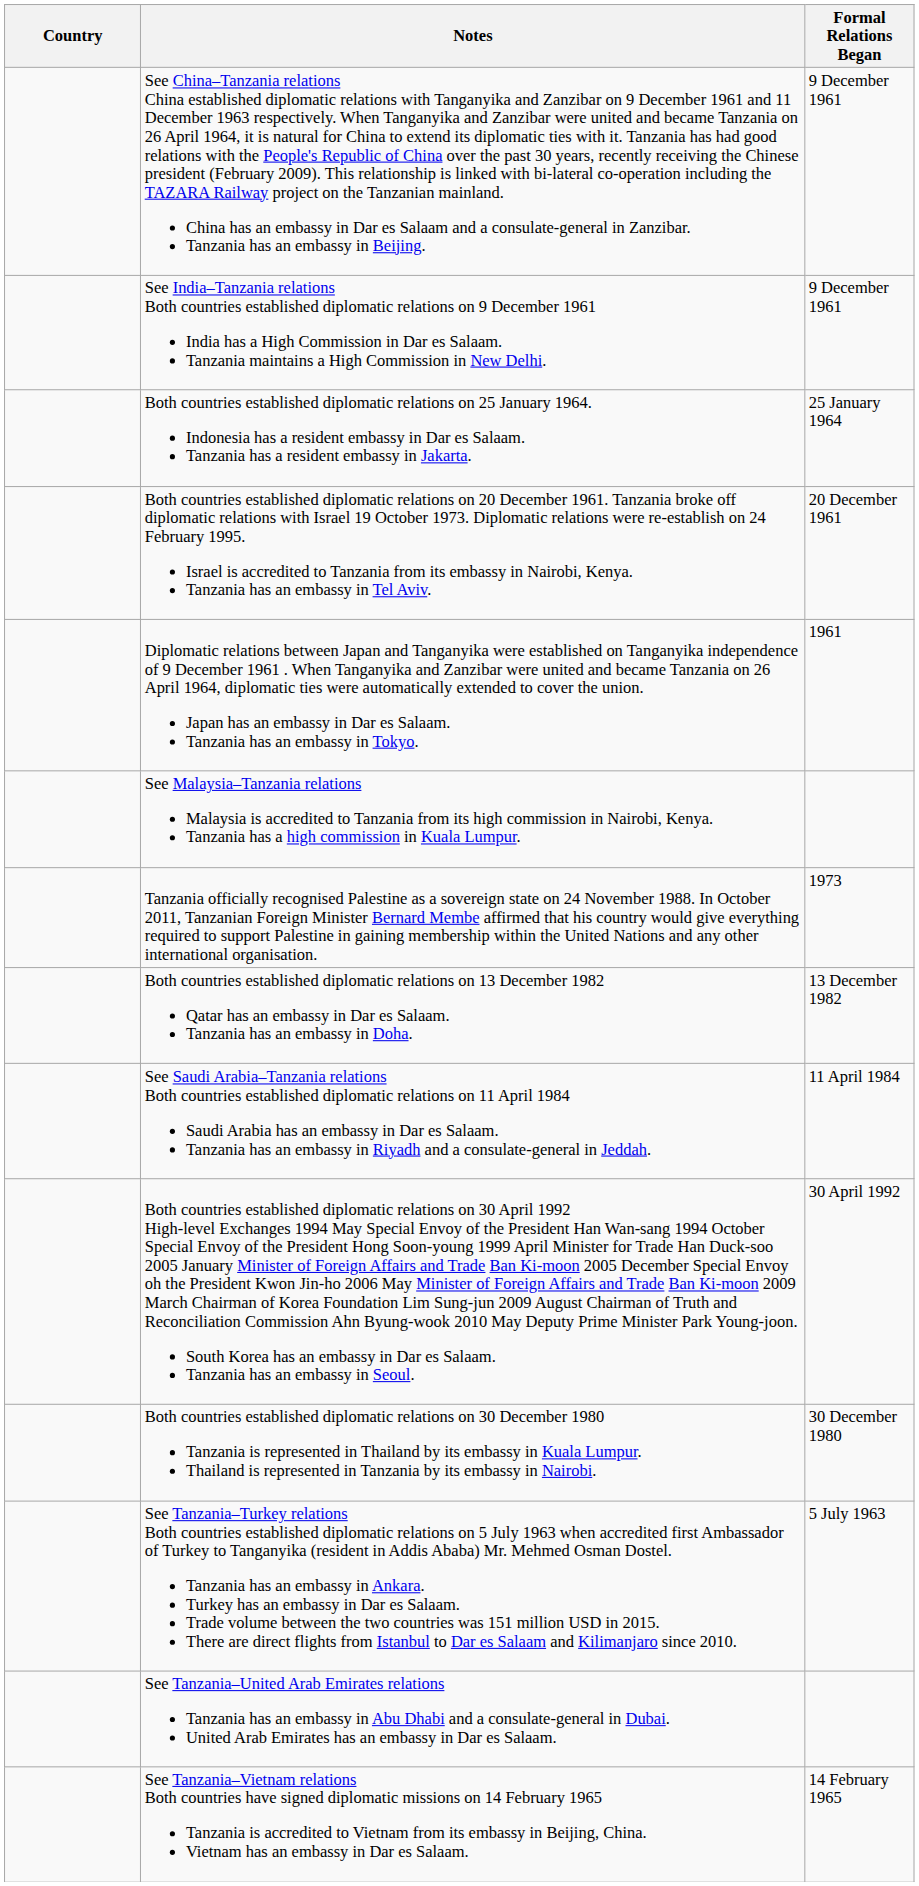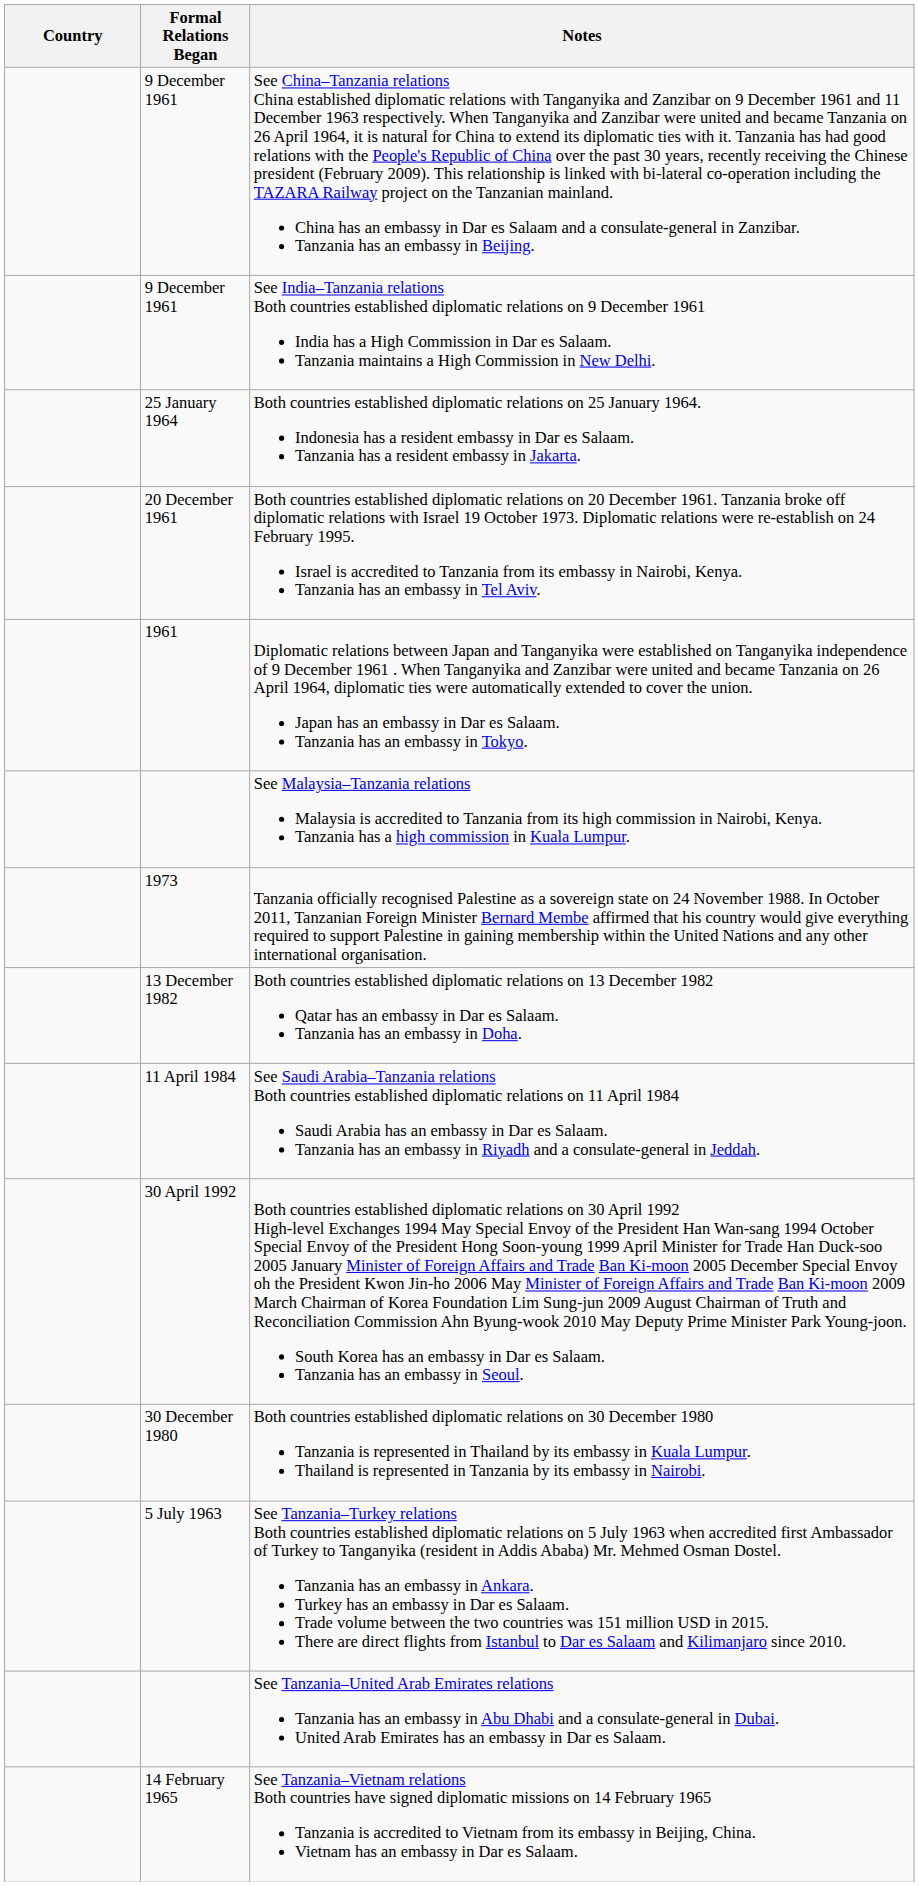columns swapped: (859, 36) <-> (473, 36)
